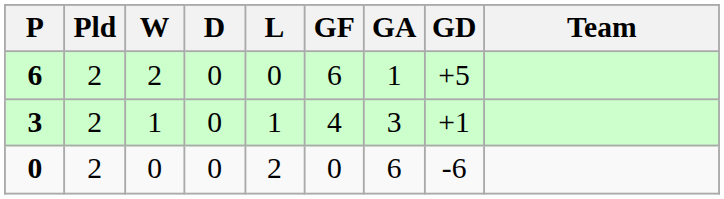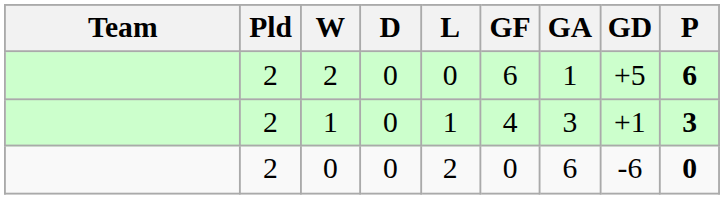columns swapped: (602, 27) <-> (35, 27)
